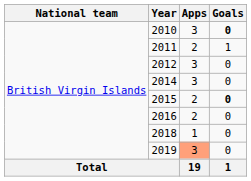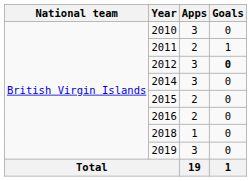(228, 30) bold -> (228, 30) normal
(228, 64) normal -> (228, 64) bold
(228, 99) bold -> (228, 99) normal
(194, 150) lightsalmon background -> (194, 150) no background
